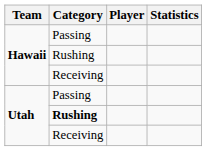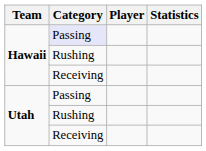(71, 35) no background -> (71, 35) lavender background
(75, 115) bold -> (73, 115) normal
